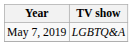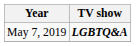(98, 32) normal -> (100, 32) bold
